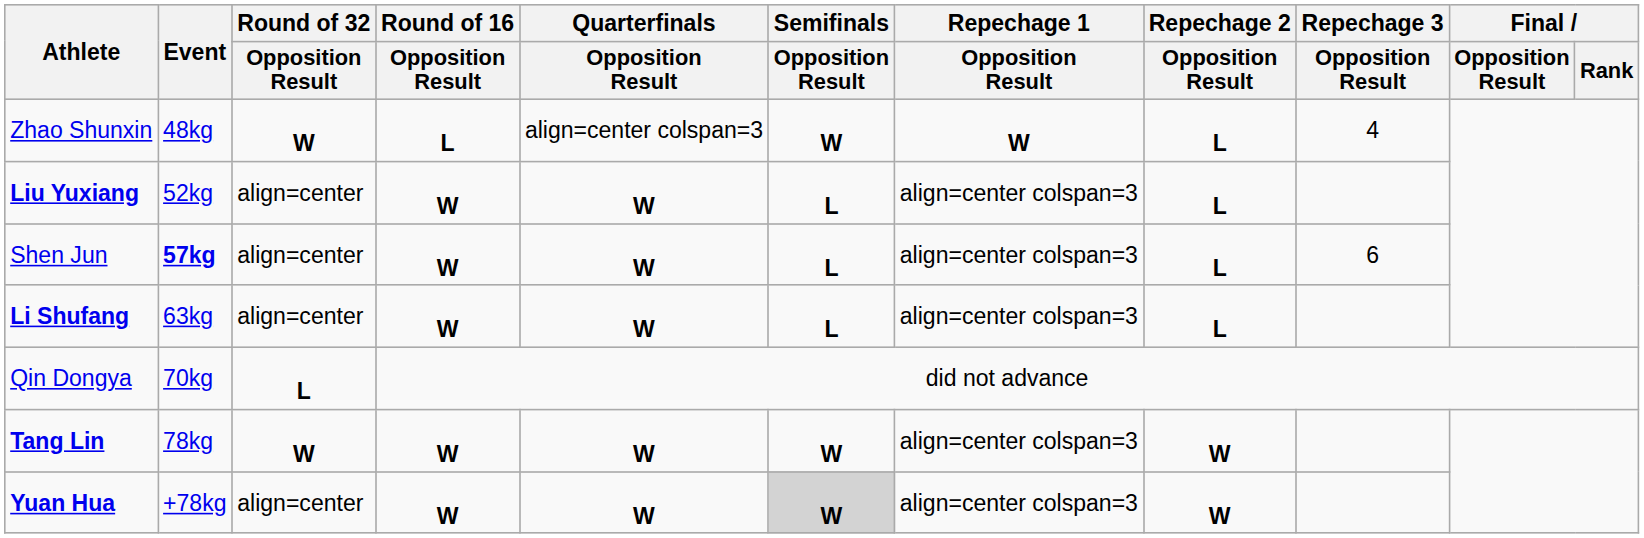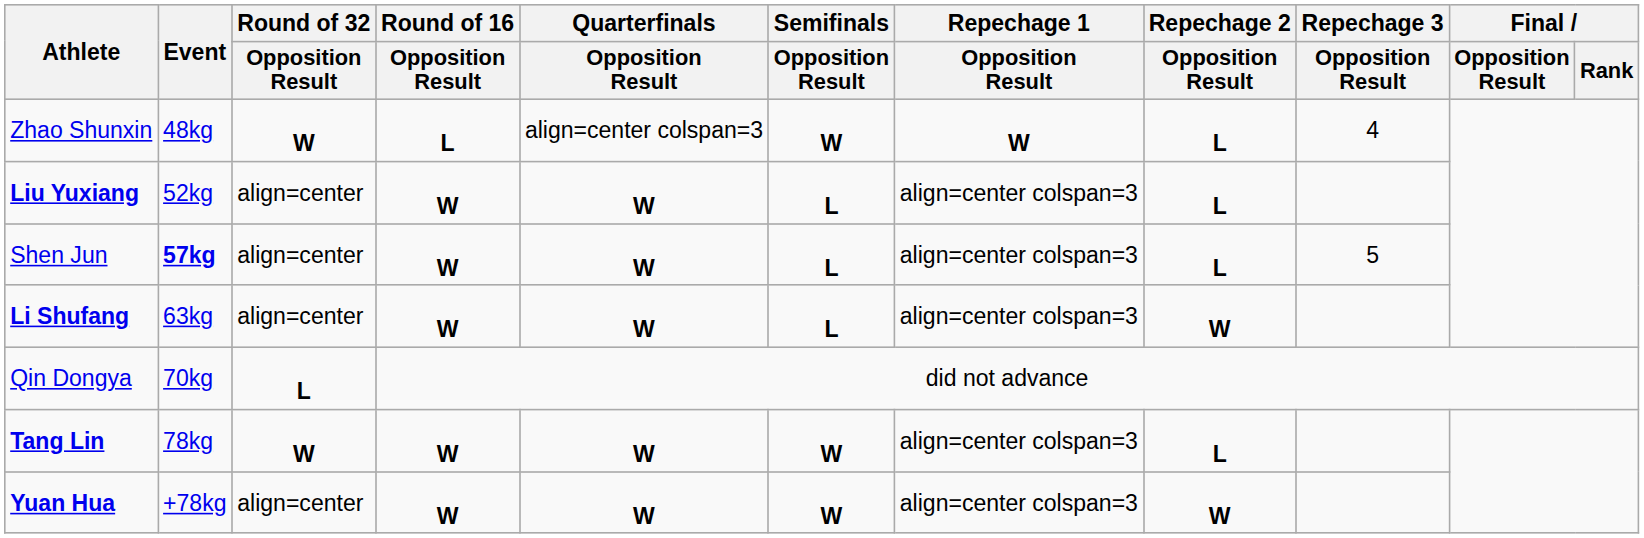(1373, 255) 6 -> (1373, 255) 5
(1220, 330) L -> (1220, 330) W
(1220, 454) W -> (1220, 454) L
(831, 516) lightgrey background -> (831, 516) no background
